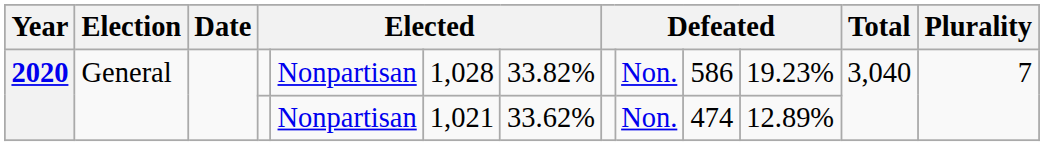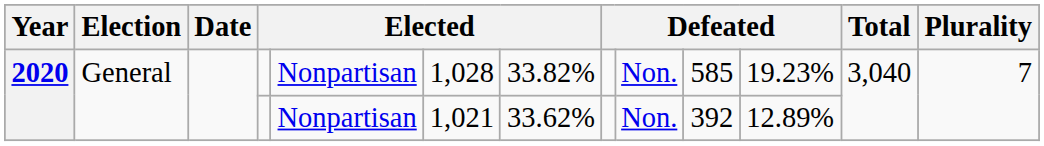(712, 72) 586 -> (712, 72) 585
(712, 117) 474 -> (712, 117) 392
